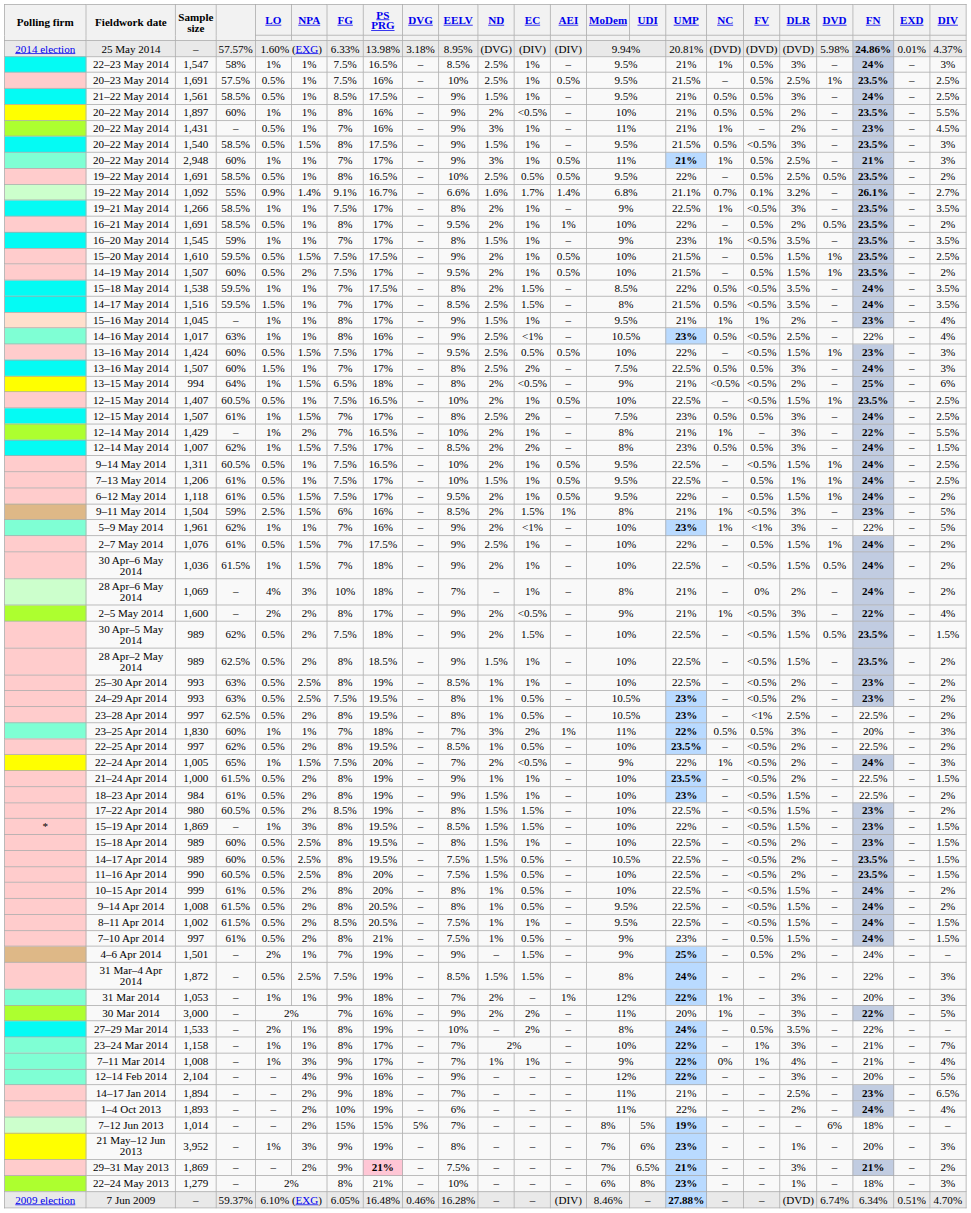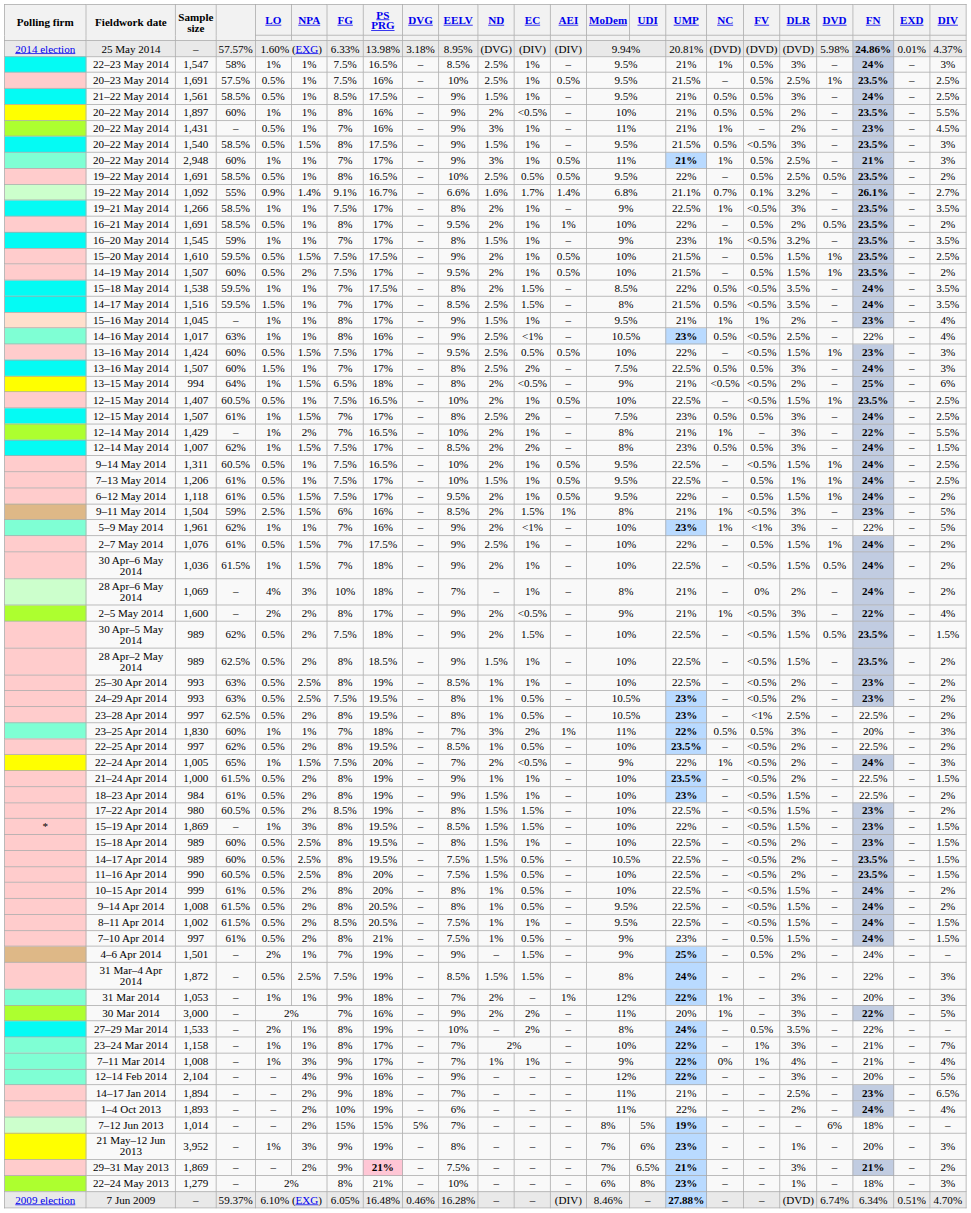(798, 240) 3.5% -> (798, 240) 3.2%
